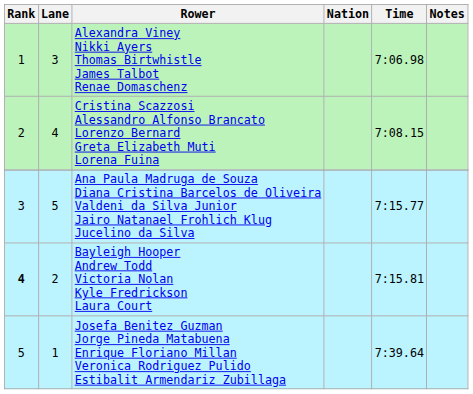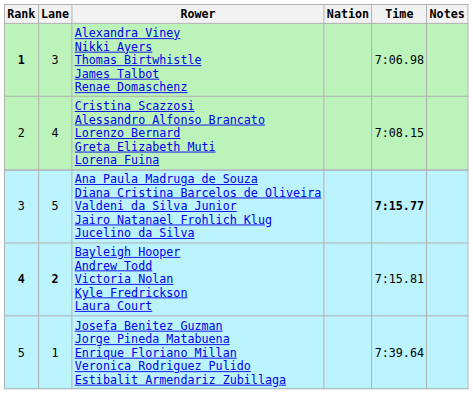(21, 60) normal -> (21, 60) bold
(399, 206) normal -> (399, 206) bold
(55, 279) normal -> (55, 279) bold
